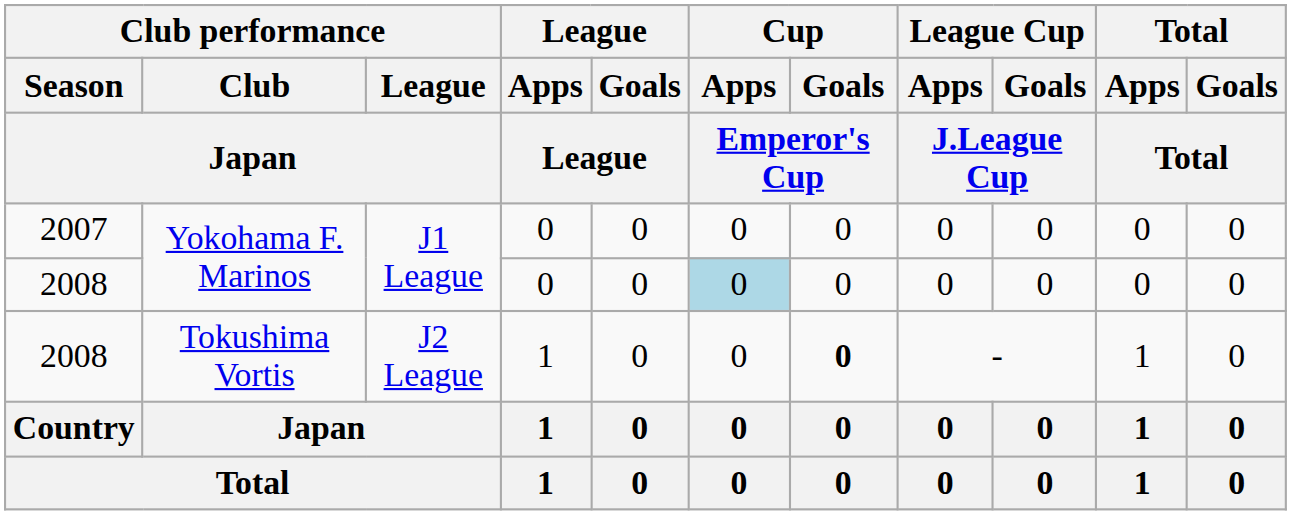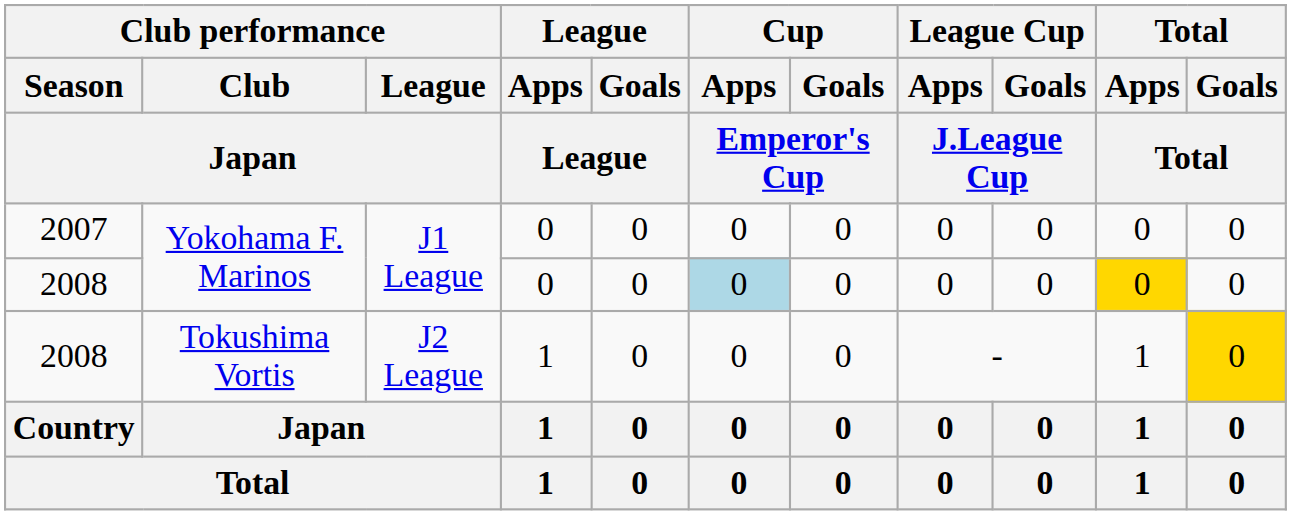(1142, 283) no background -> (1142, 283) gold background
(843, 355) bold -> (843, 355) normal
(1237, 355) no background -> (1237, 355) gold background
